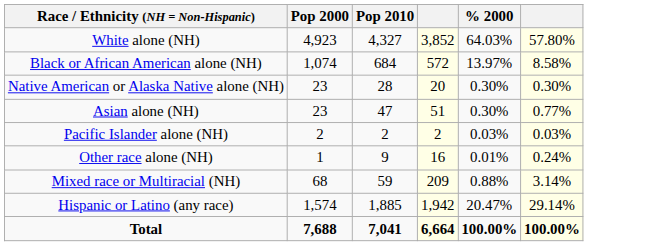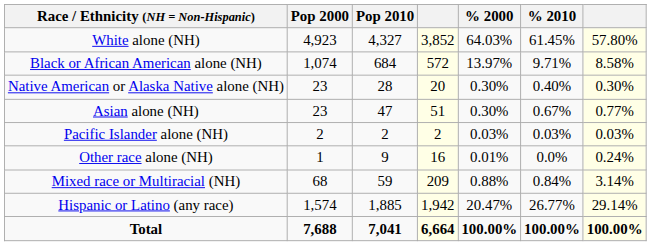+ column: (552, 16)
